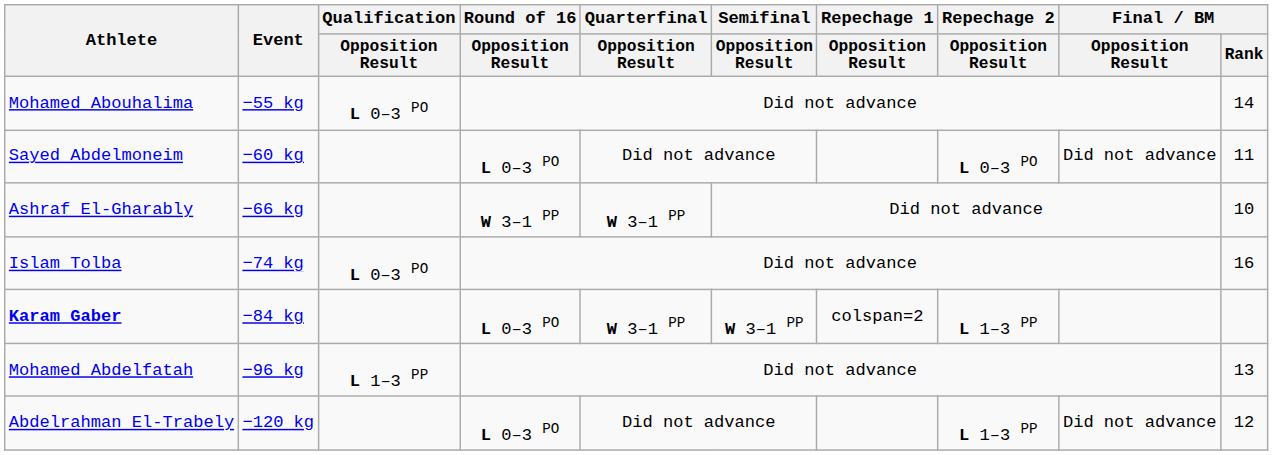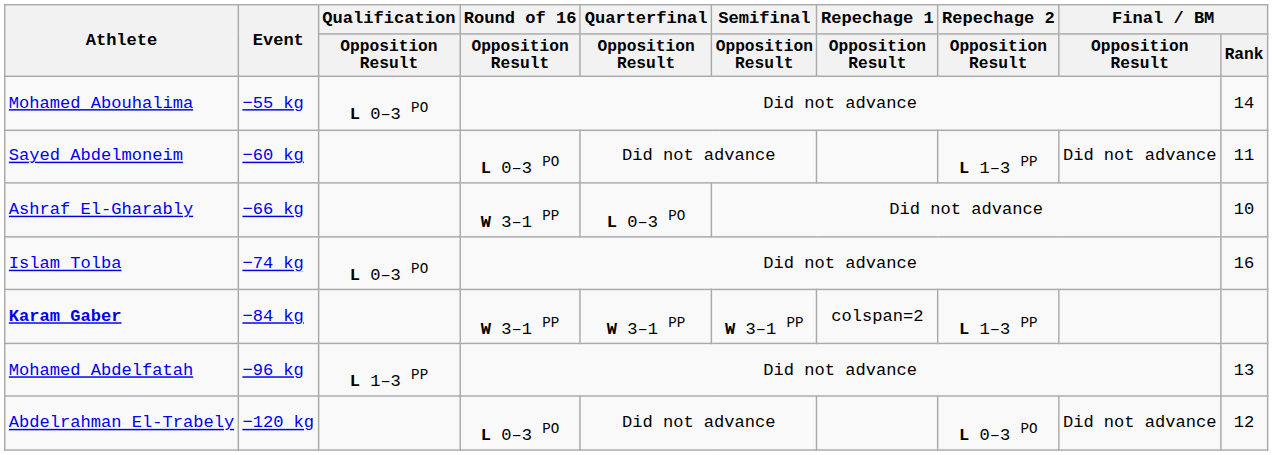(998, 166) L 0–3 PO -> (998, 166) L 1–3 PP
(646, 220) W 3–1 PP -> (646, 220) L 0–3 PO
(520, 326) L 0–3 PO -> (520, 326) W 3–1 PP
(998, 433) L 1–3 PP -> (998, 433) L 0–3 PO
